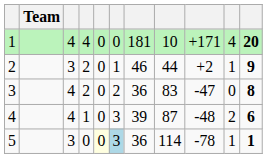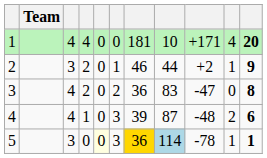(116, 141) lightblue background -> (116, 141) no background
(139, 141) no background -> (139, 141) gold background
(170, 141) no background -> (170, 141) lightblue background
